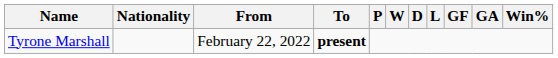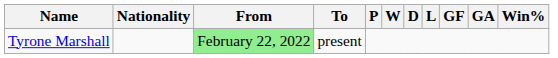(254, 41) no background -> (254, 41) lightgreen background
(342, 41) bold -> (340, 41) normal
